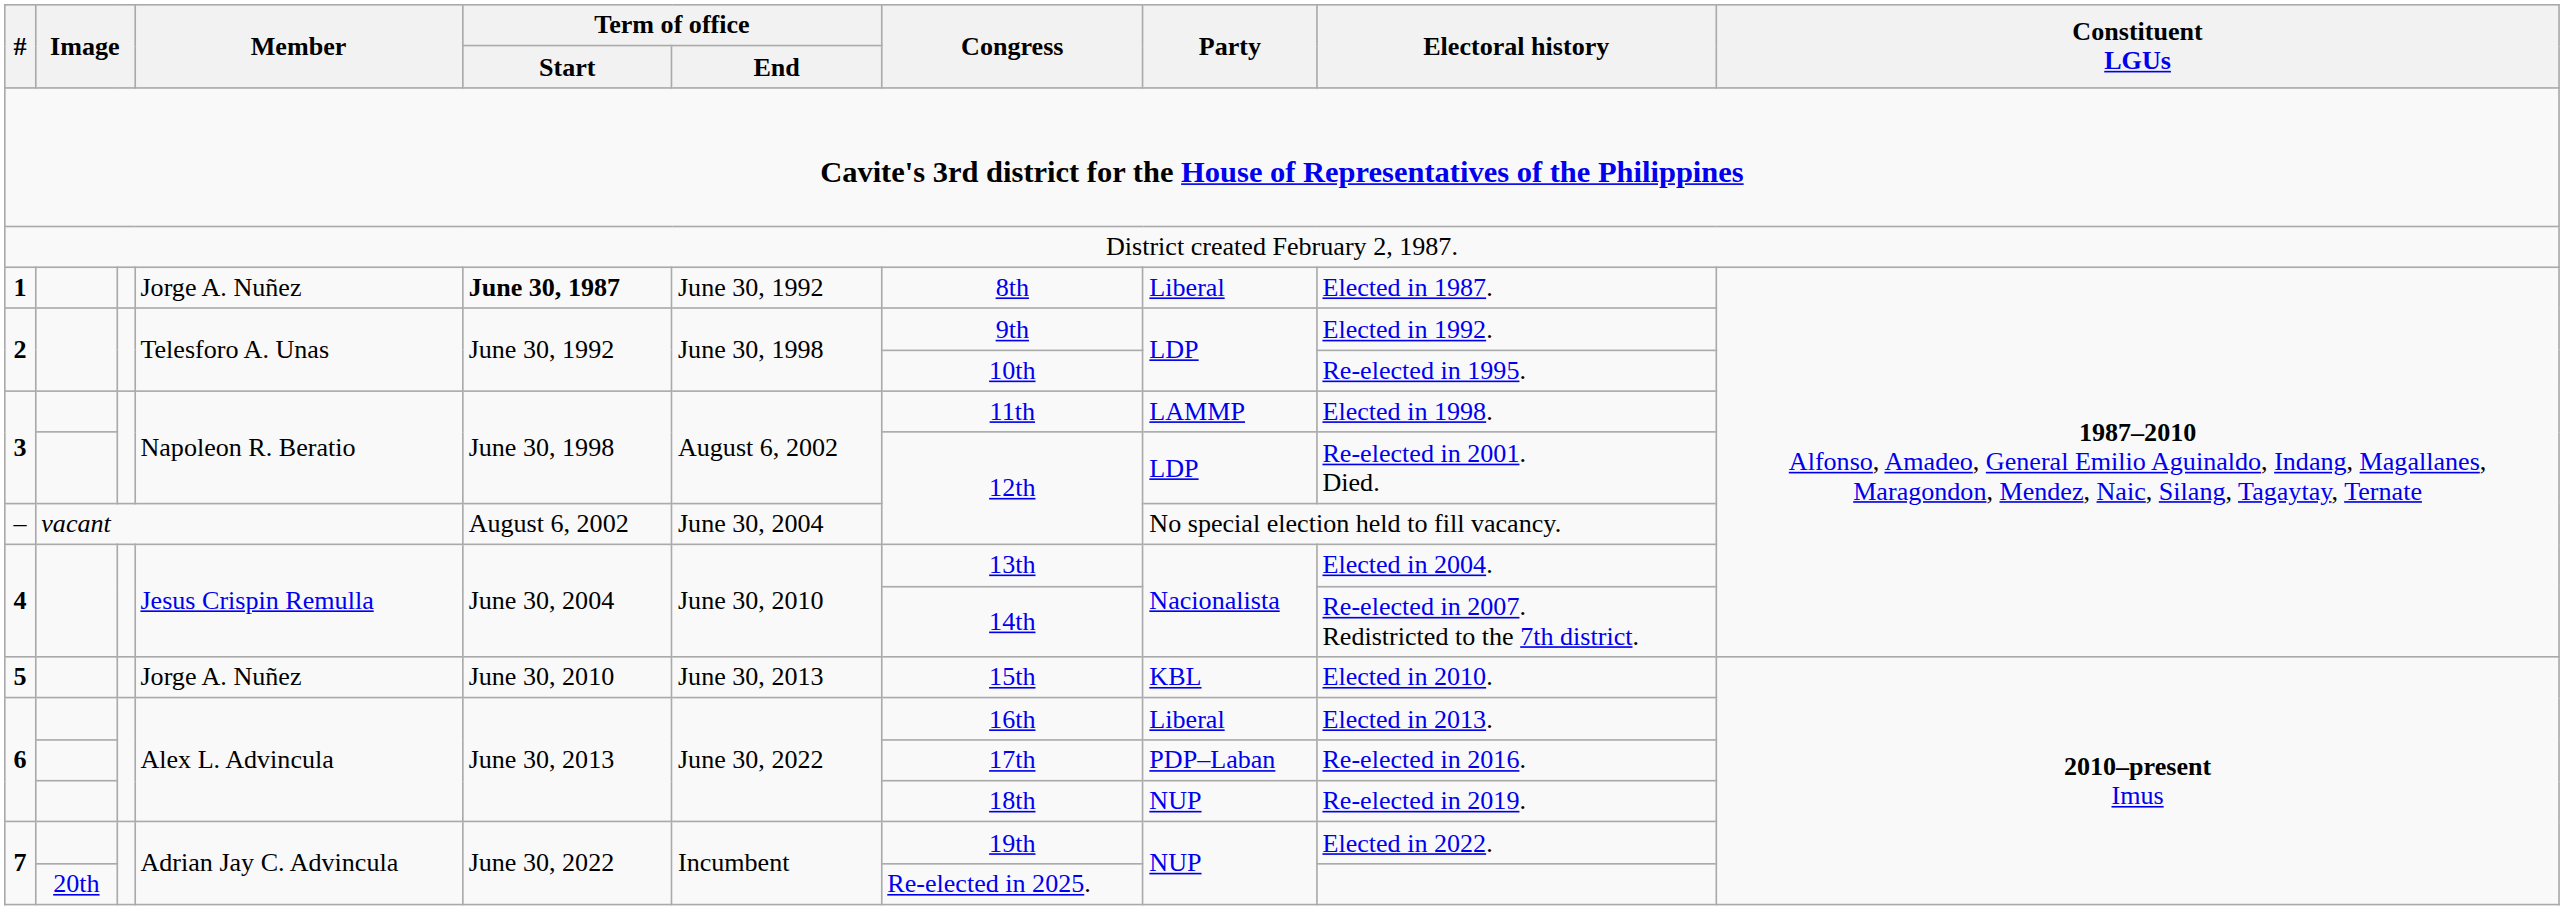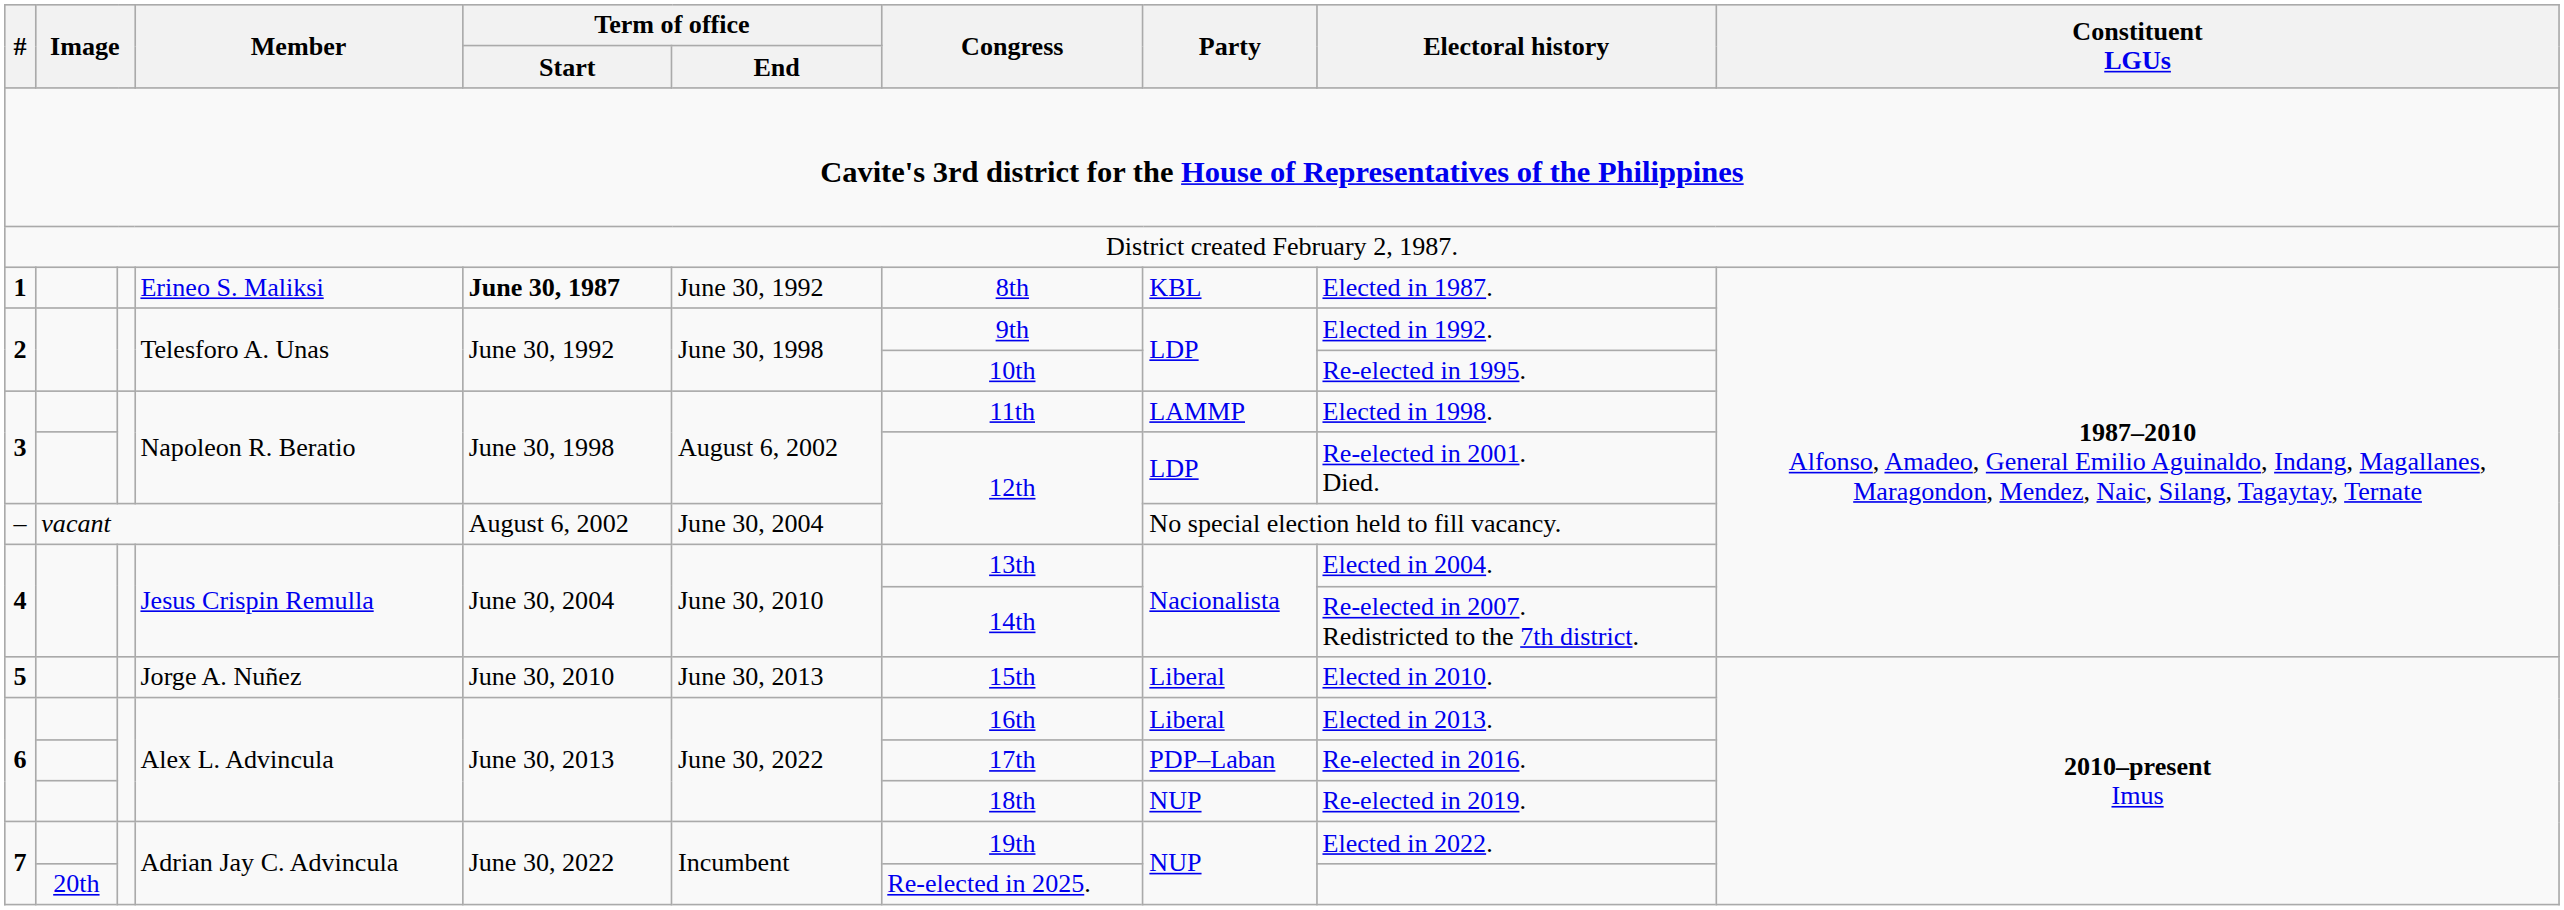(221, 287) Jorge A. Nuñez -> (232, 287) Erineo S. Maliksi
(1187, 287) Liberal -> (1175, 287) KBL
(1175, 677) KBL -> (1187, 677) Liberal
